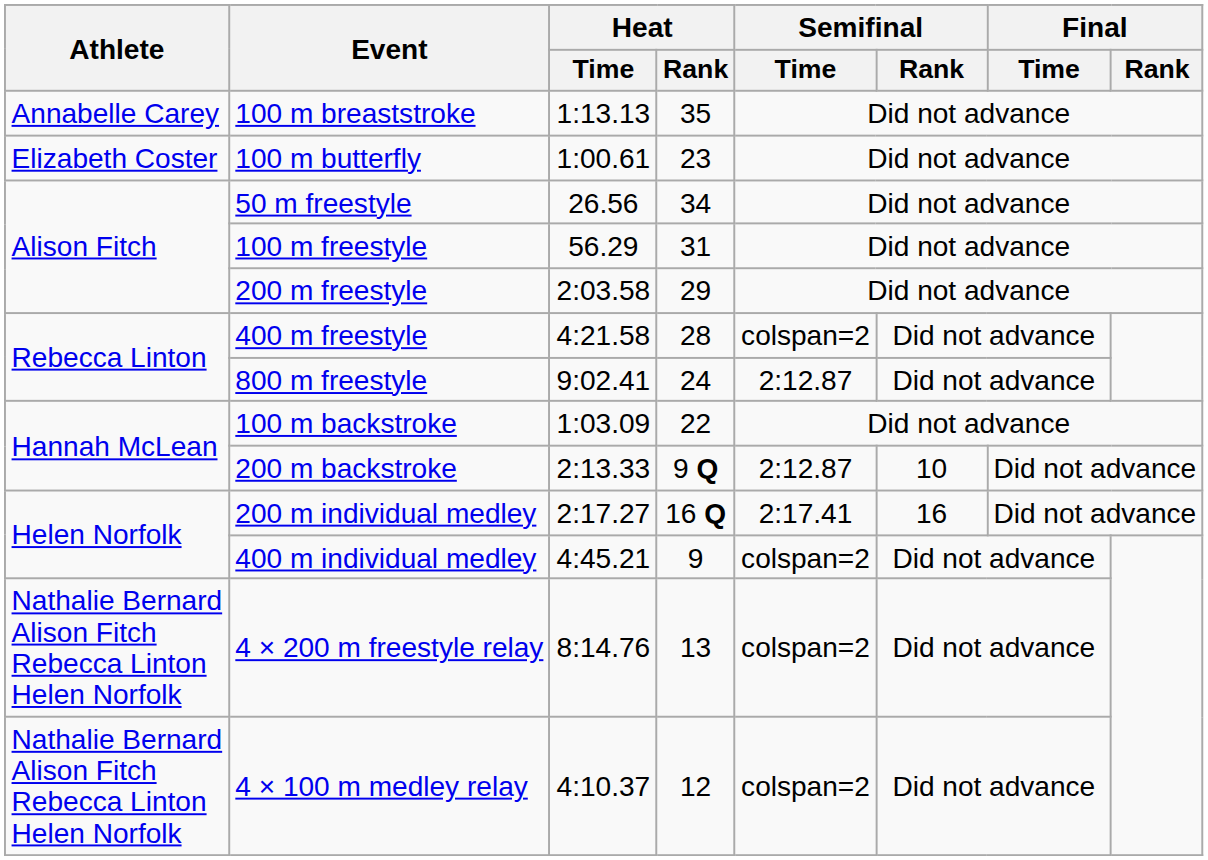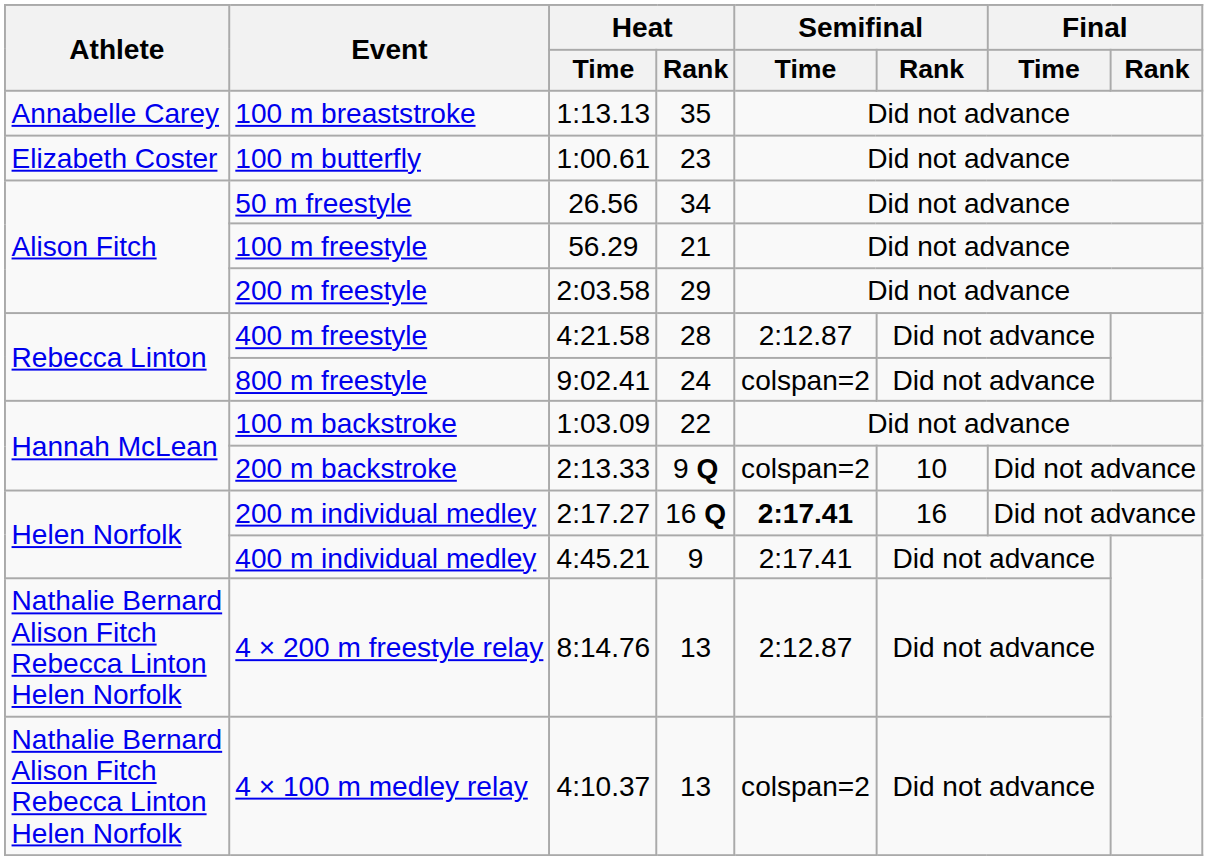(696, 247) 31 -> (696, 247) 21
(805, 336) colspan=2 -> (805, 336) 2:12.87
(805, 380) 2:12.87 -> (805, 380) colspan=2
(805, 469) 2:12.87 -> (805, 469) colspan=2
(805, 513) normal -> (805, 513) bold
(805, 557) colspan=2 -> (805, 557) 2:17.41
(805, 649) colspan=2 -> (805, 649) 2:12.87
(696, 787) 12 -> (696, 787) 13
